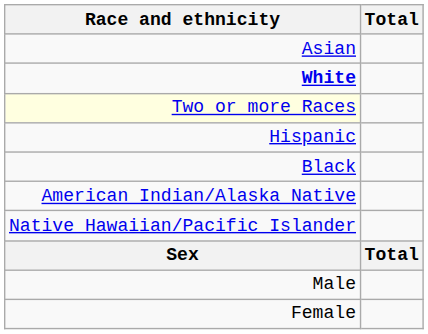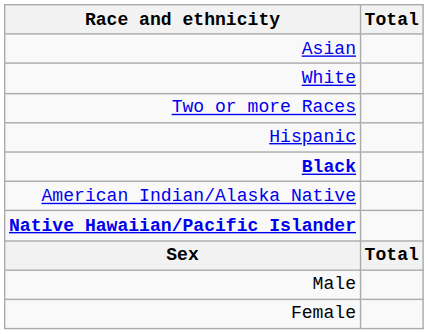(329, 78) bold -> (329, 78) normal
(264, 108) lightyellow background -> (264, 108) no background
(329, 167) normal -> (329, 167) bold
(182, 226) normal -> (182, 226) bold
